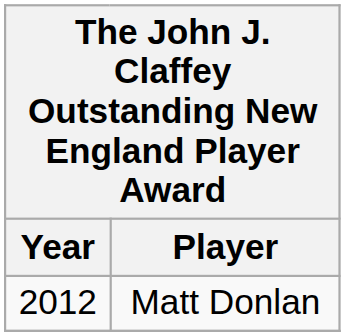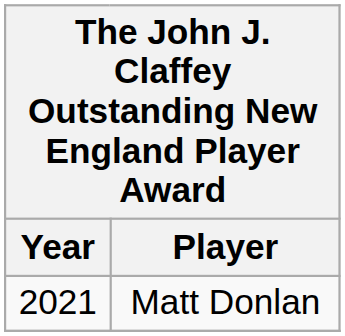(58, 302) 2012 -> (58, 302) 2021
